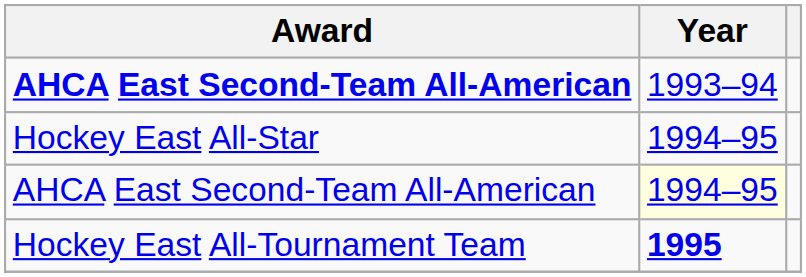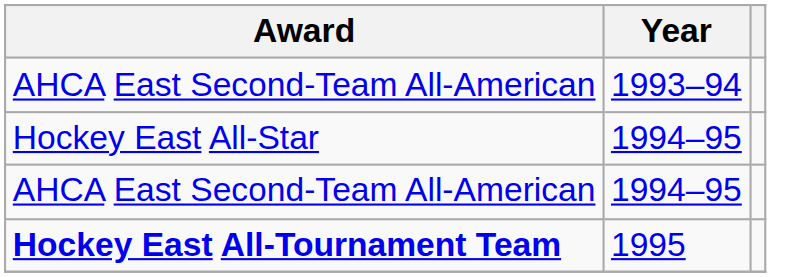(322, 84) bold -> (304, 84) normal
(712, 191) lightyellow background -> (676, 191) no background
(269, 244) normal -> (287, 244) bold
(684, 244) bold -> (648, 244) normal
